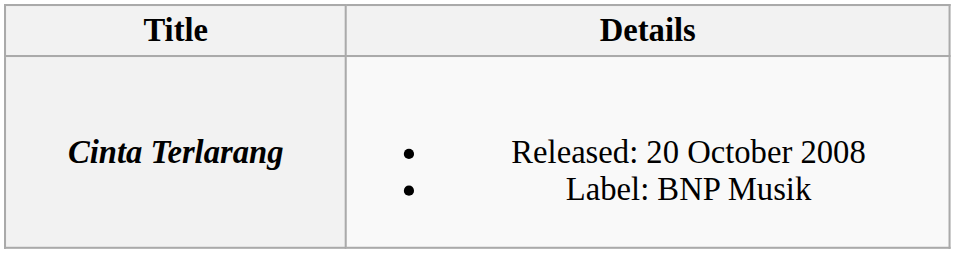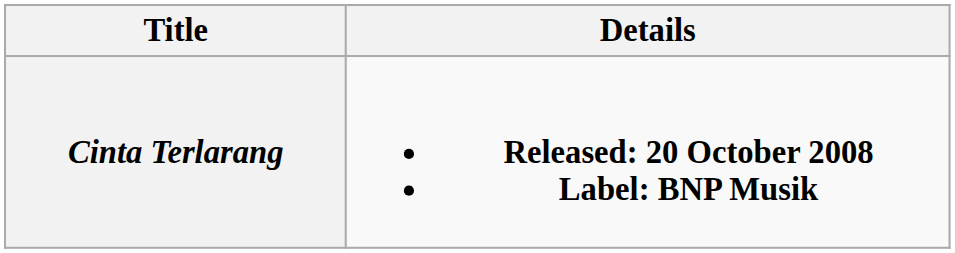(648, 170) normal -> (648, 170) bold
